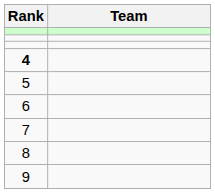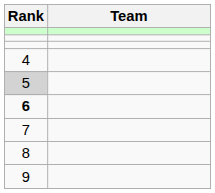(26, 59) bold -> (26, 59) normal
(26, 83) no background -> (26, 83) lightgrey background
(26, 106) normal -> (26, 106) bold
